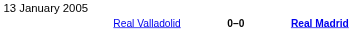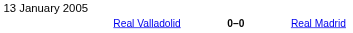(320, 23) bold -> (318, 23) normal
